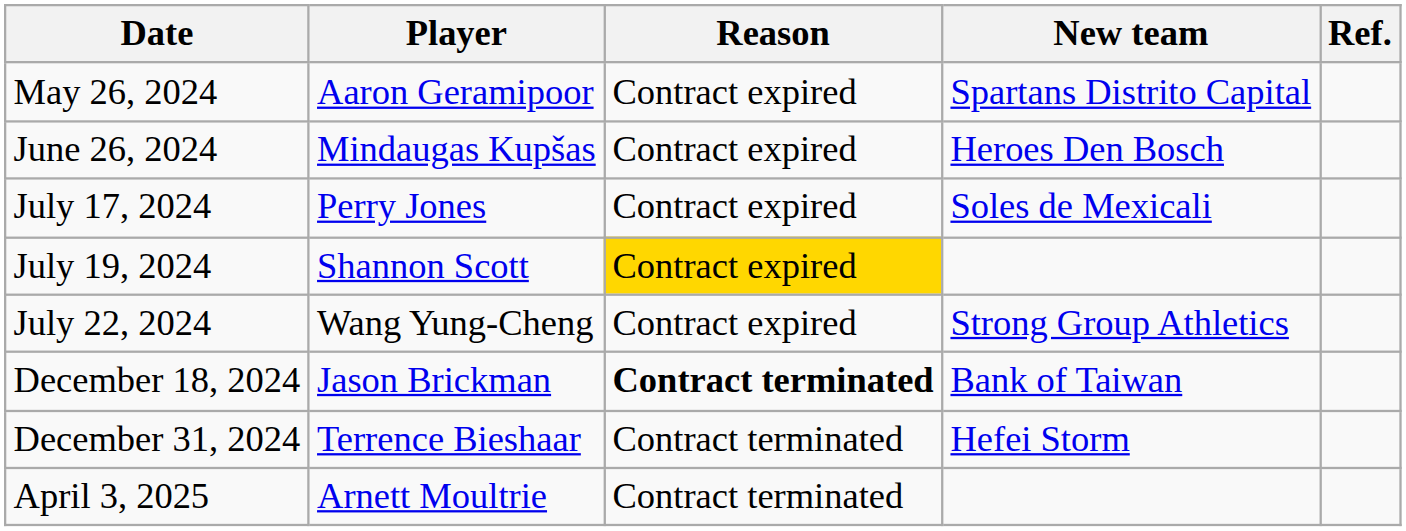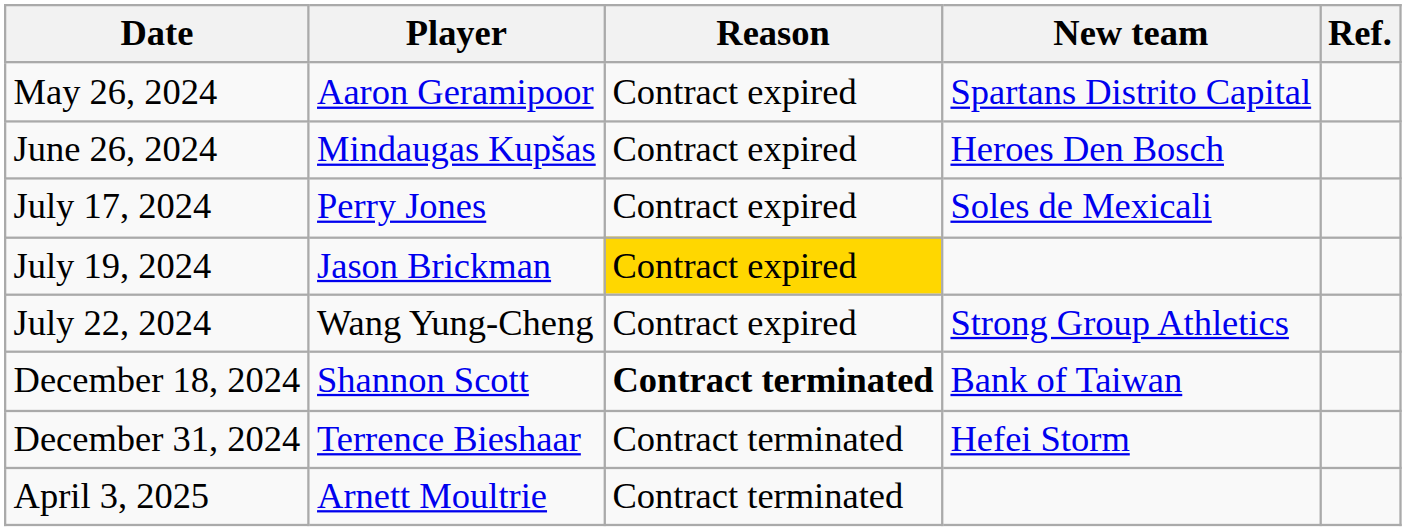(423, 264) Shannon Scott -> (434, 264) Jason Brickman
(434, 380) Jason Brickman -> (423, 380) Shannon Scott
